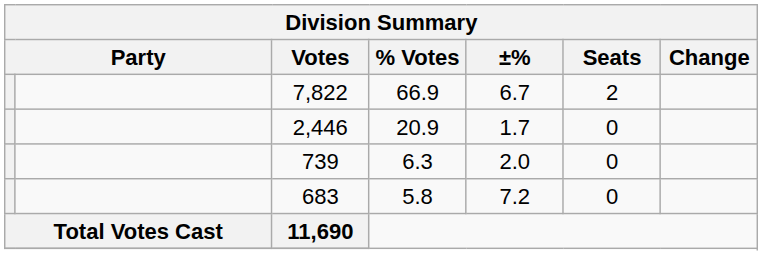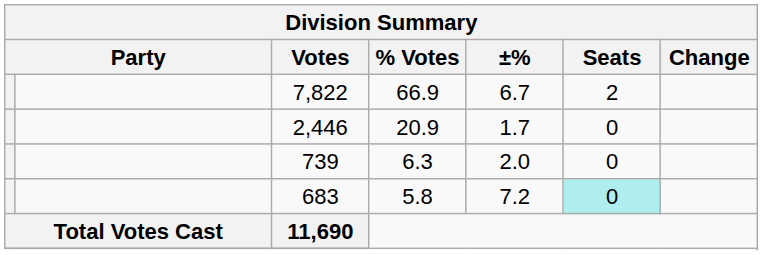(612, 197) no background -> (612, 197) paleturquoise background
